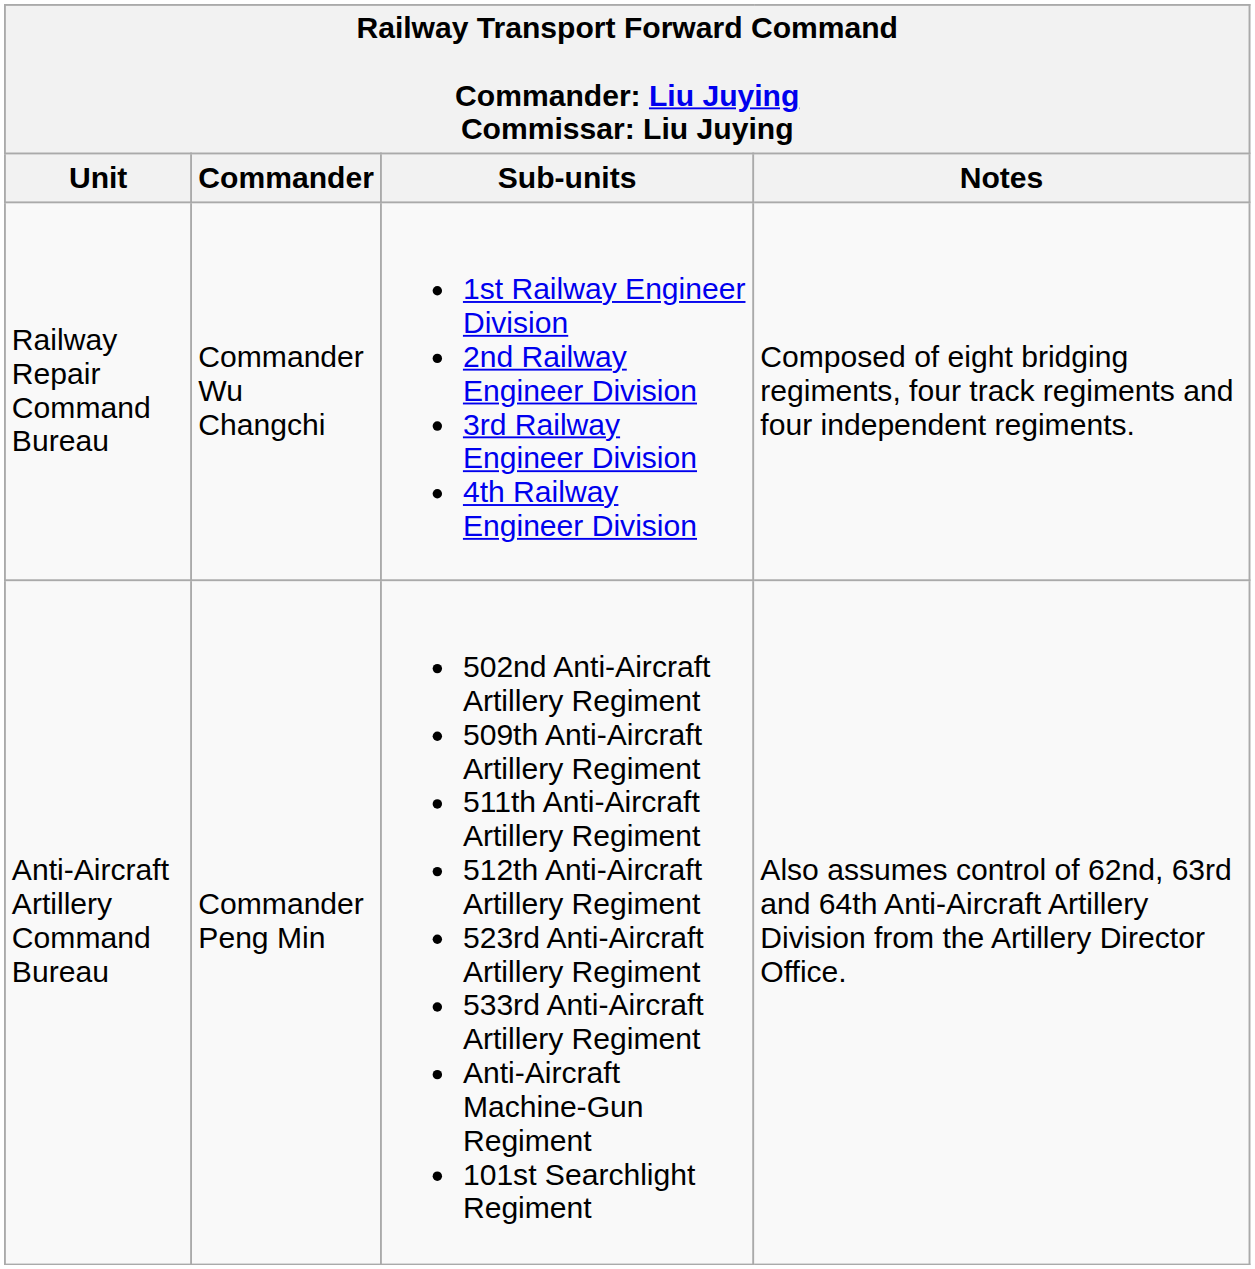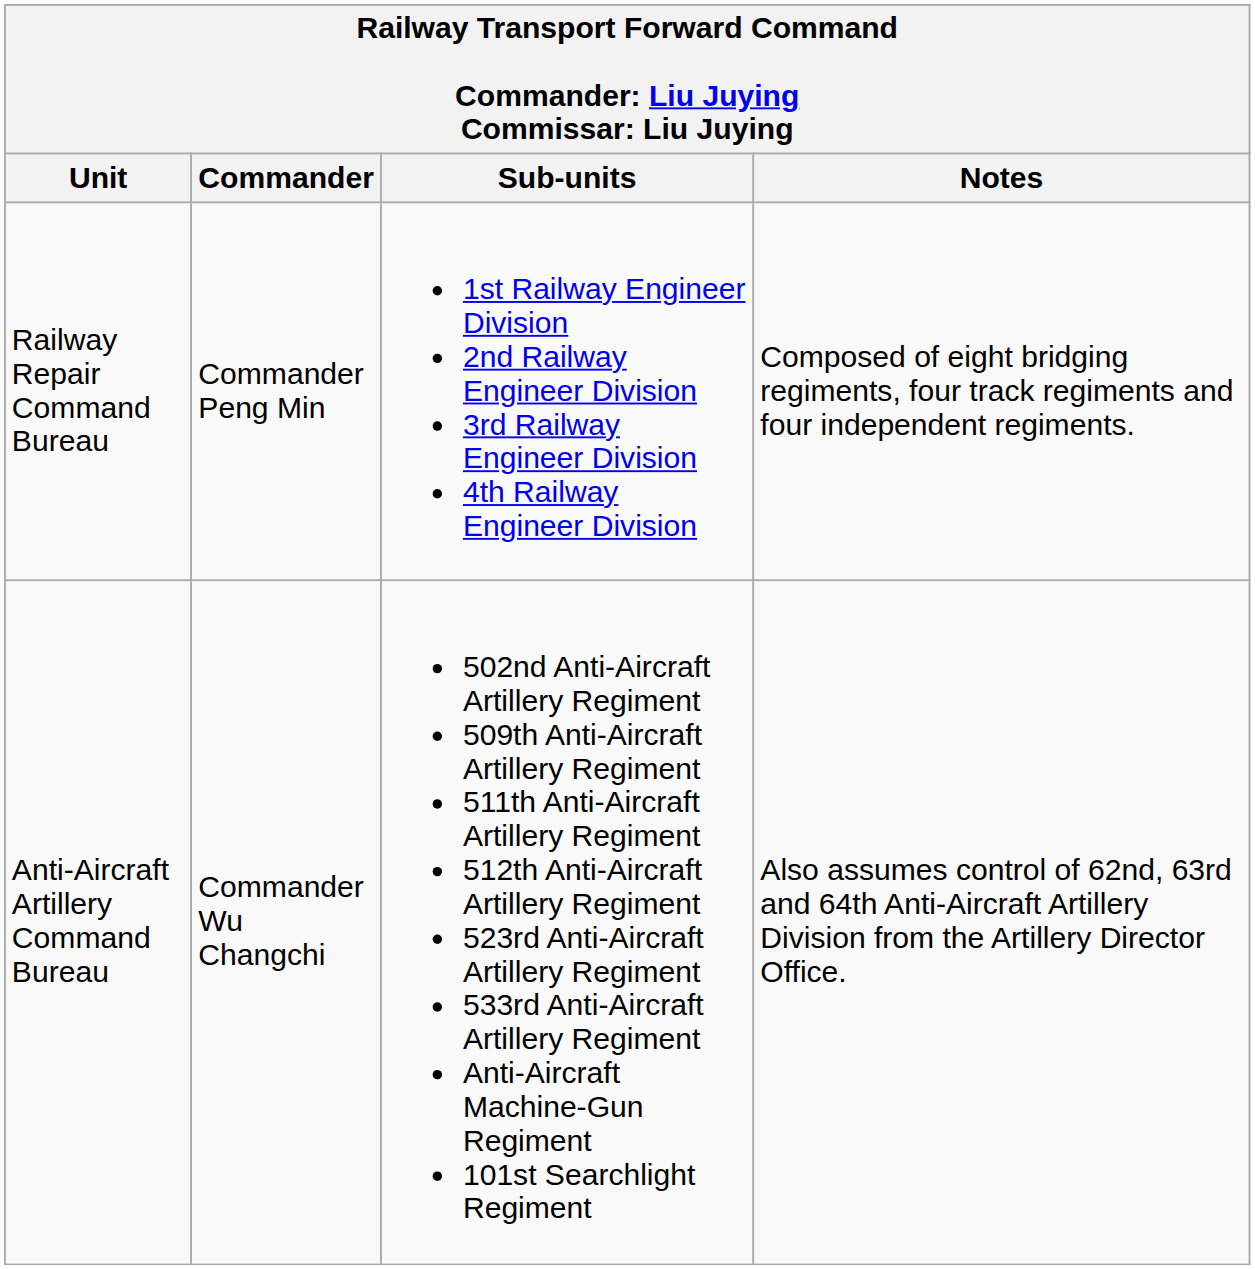(281, 390) Commander Wu Changchi -> (281, 390) Commander Peng Min
(281, 921) Commander Peng Min -> (281, 921) Commander Wu Changchi
